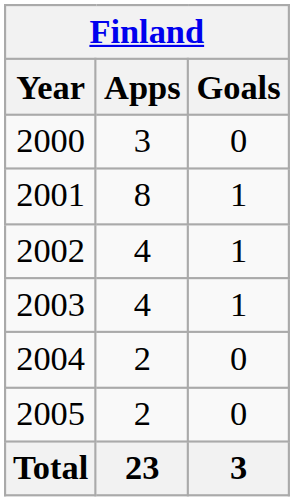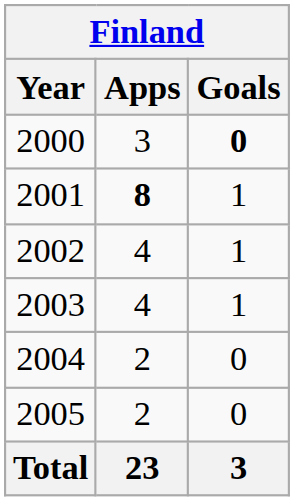(238, 140) normal -> (238, 140) bold
(142, 195) normal -> (142, 195) bold
